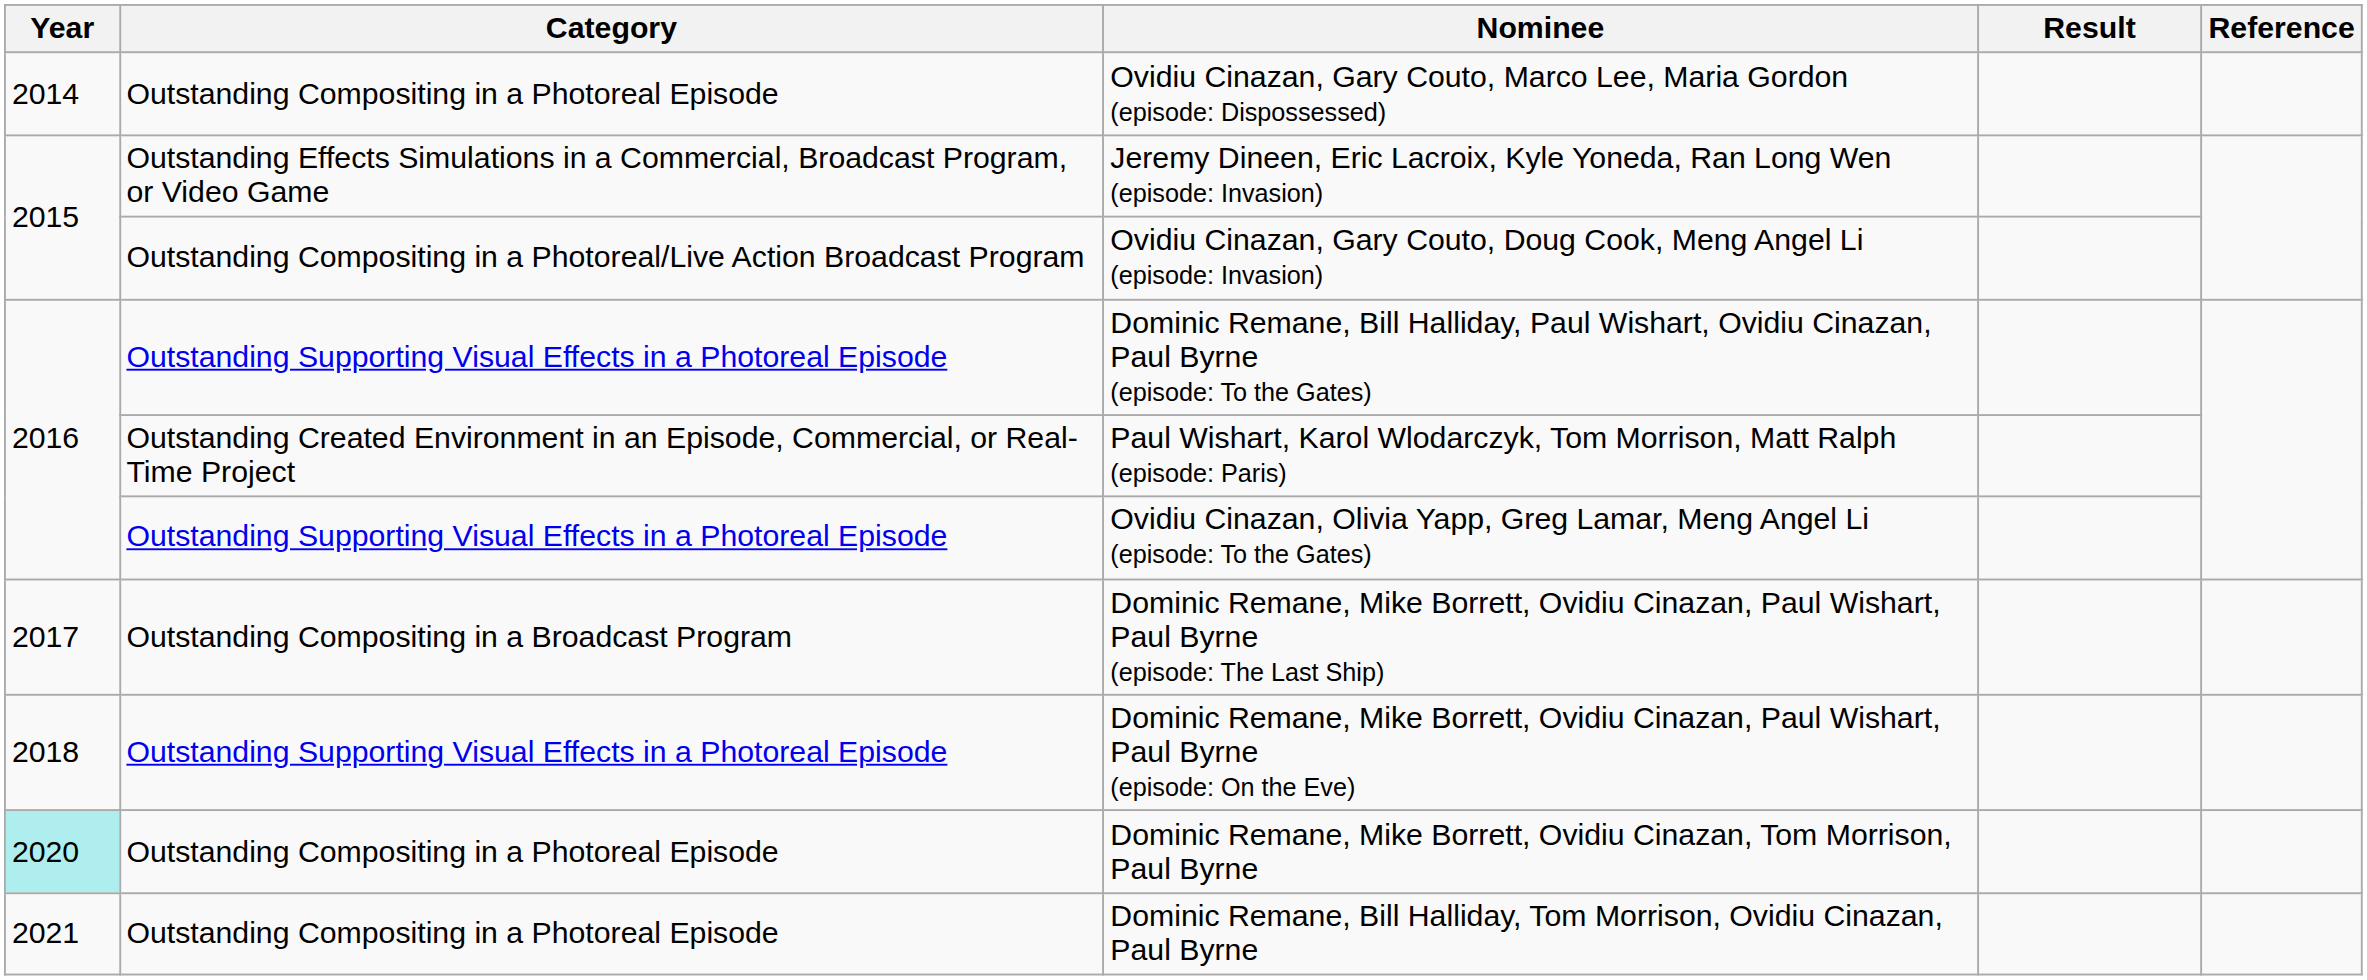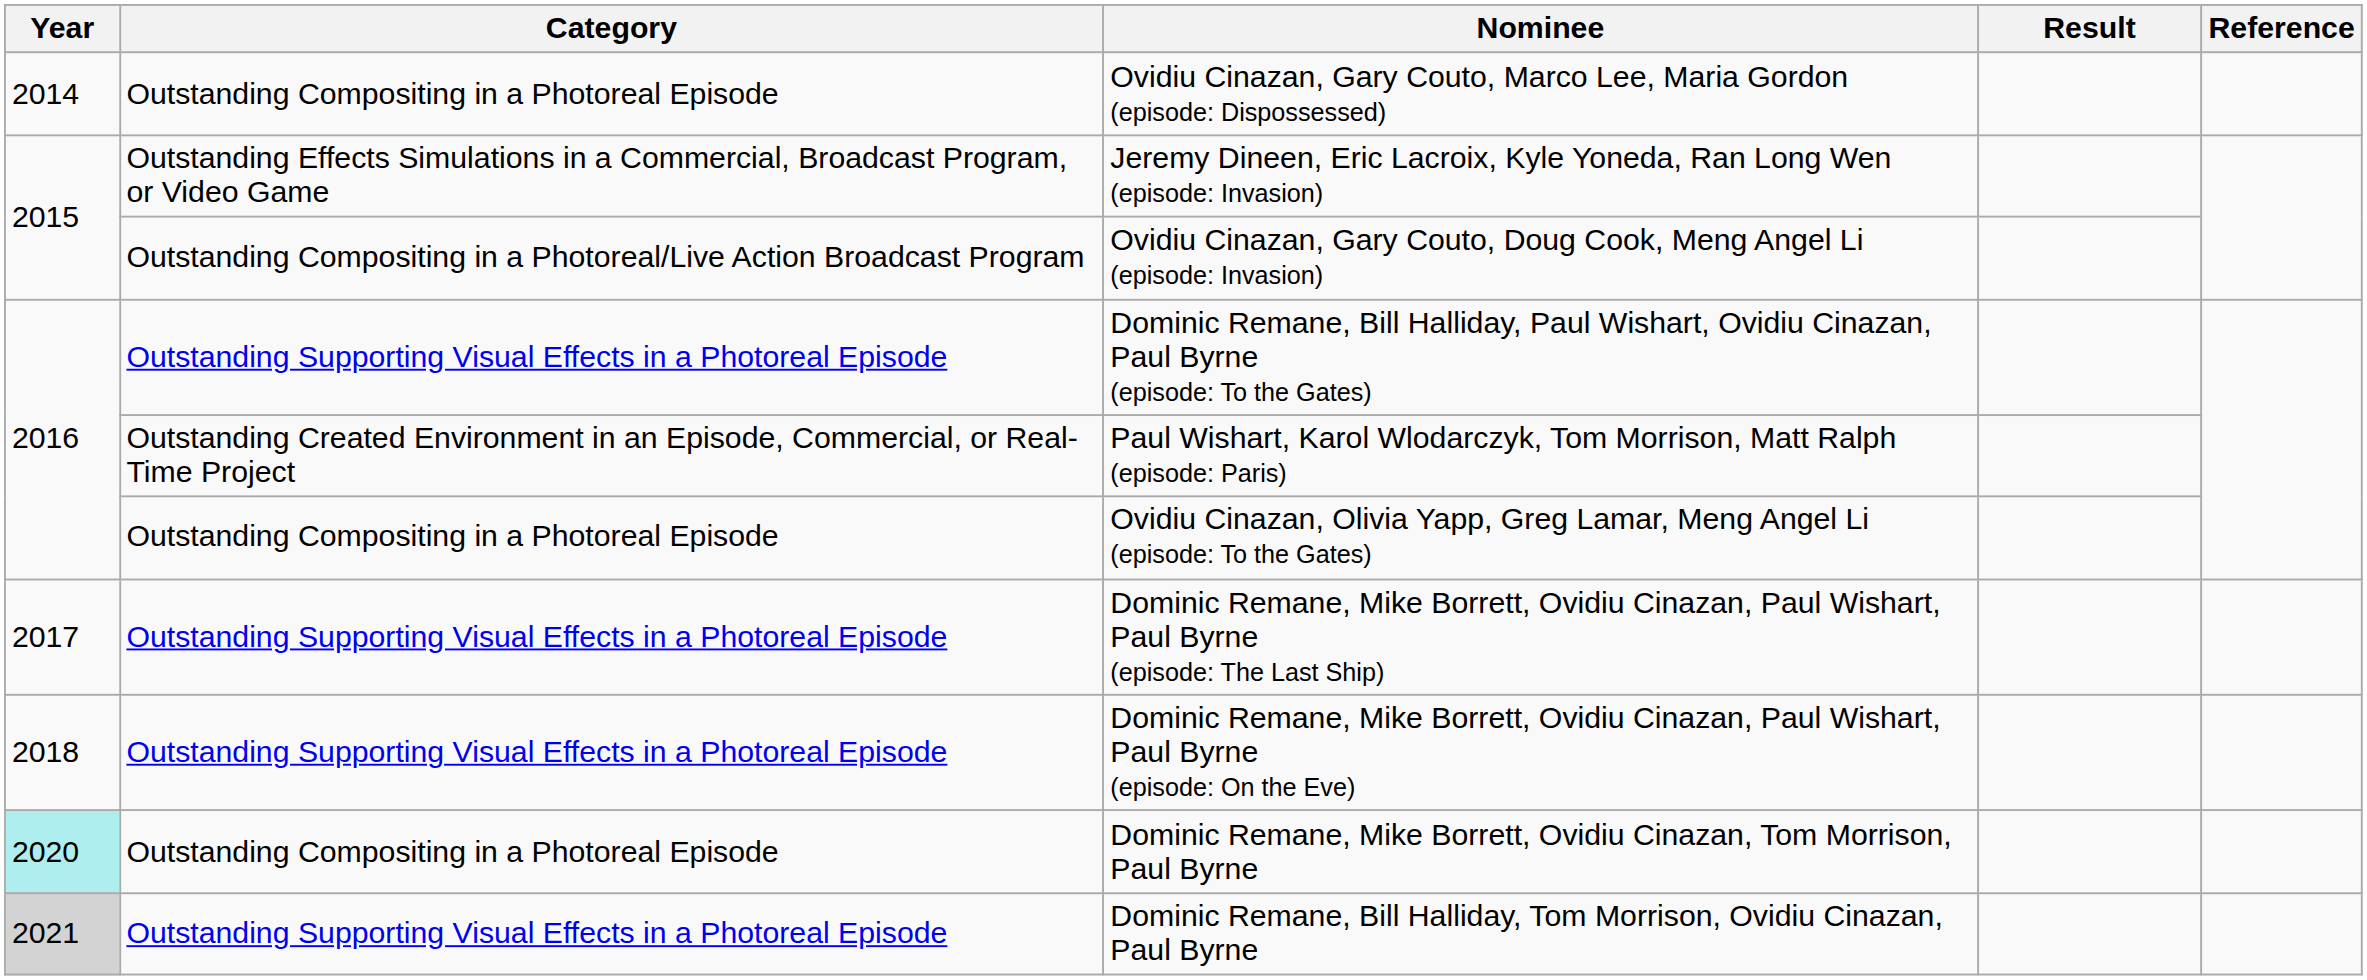(537, 537) Outstanding Supporting Visual Effects in a Photoreal Episode -> (453, 537) Outstanding Compositing in a Photoreal Episode
(459, 636) Outstanding Compositing in a Broadcast Program -> (537, 636) Outstanding Supporting Visual Effects in a Photoreal Episode
(46, 933) no background -> (46, 933) lightgrey background
(453, 933) Outstanding Compositing in a Photoreal Episode -> (537, 933) Outstanding Supporting Visual Effects in a Photoreal Episode
